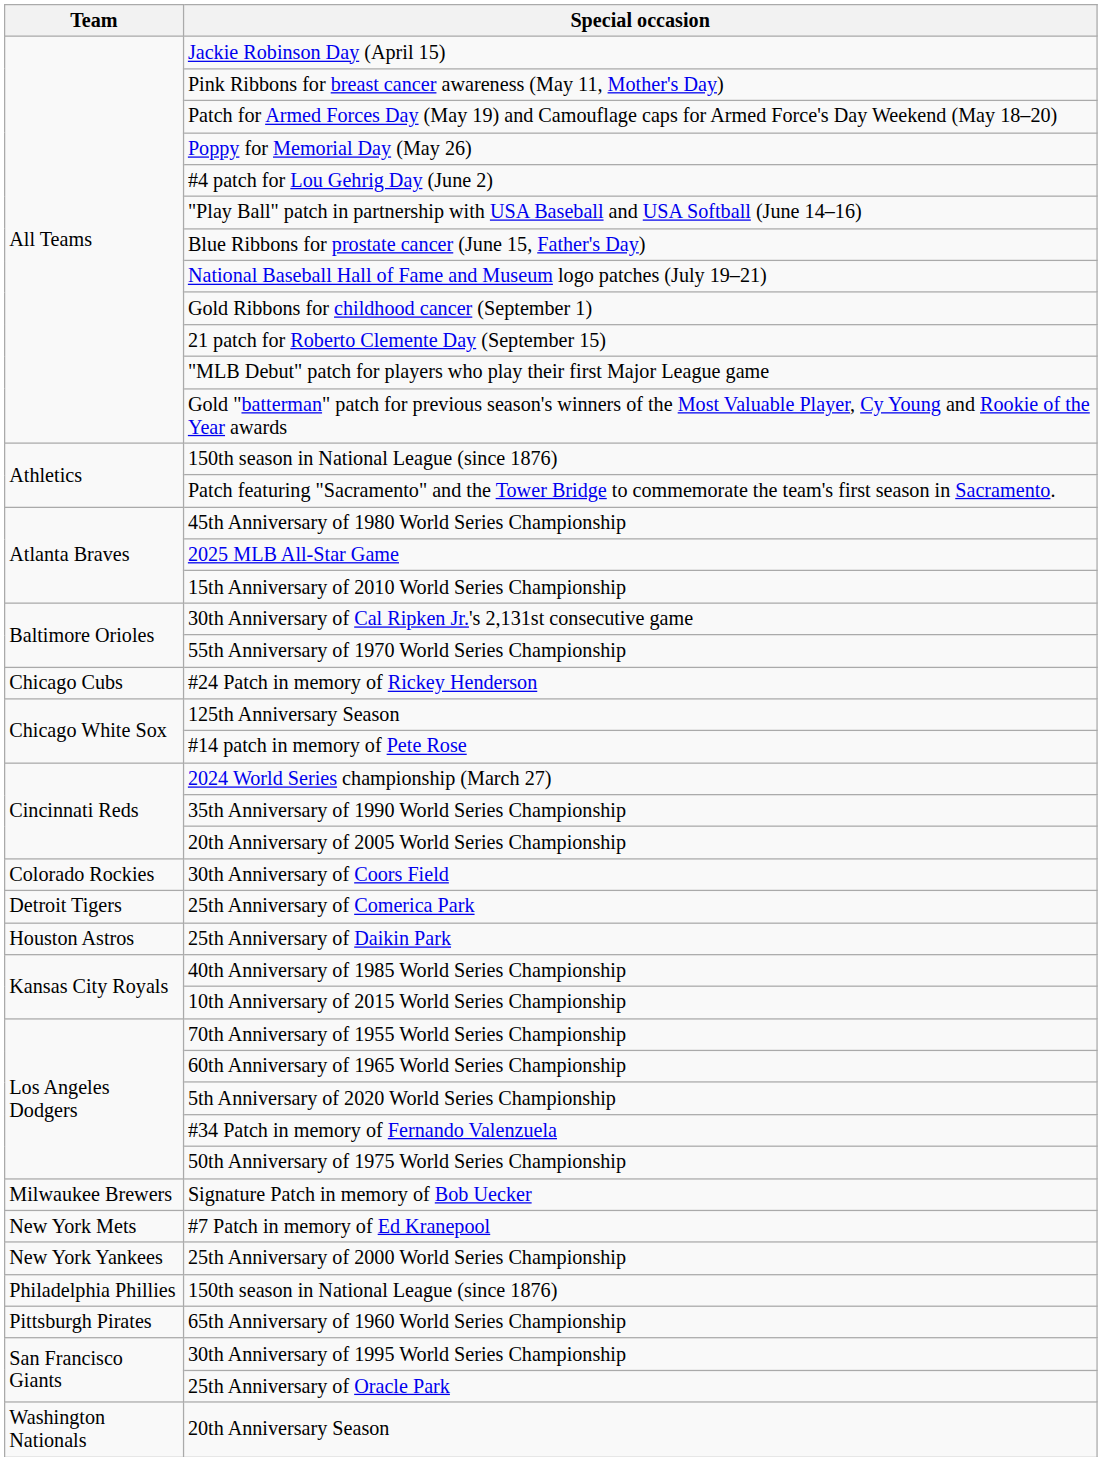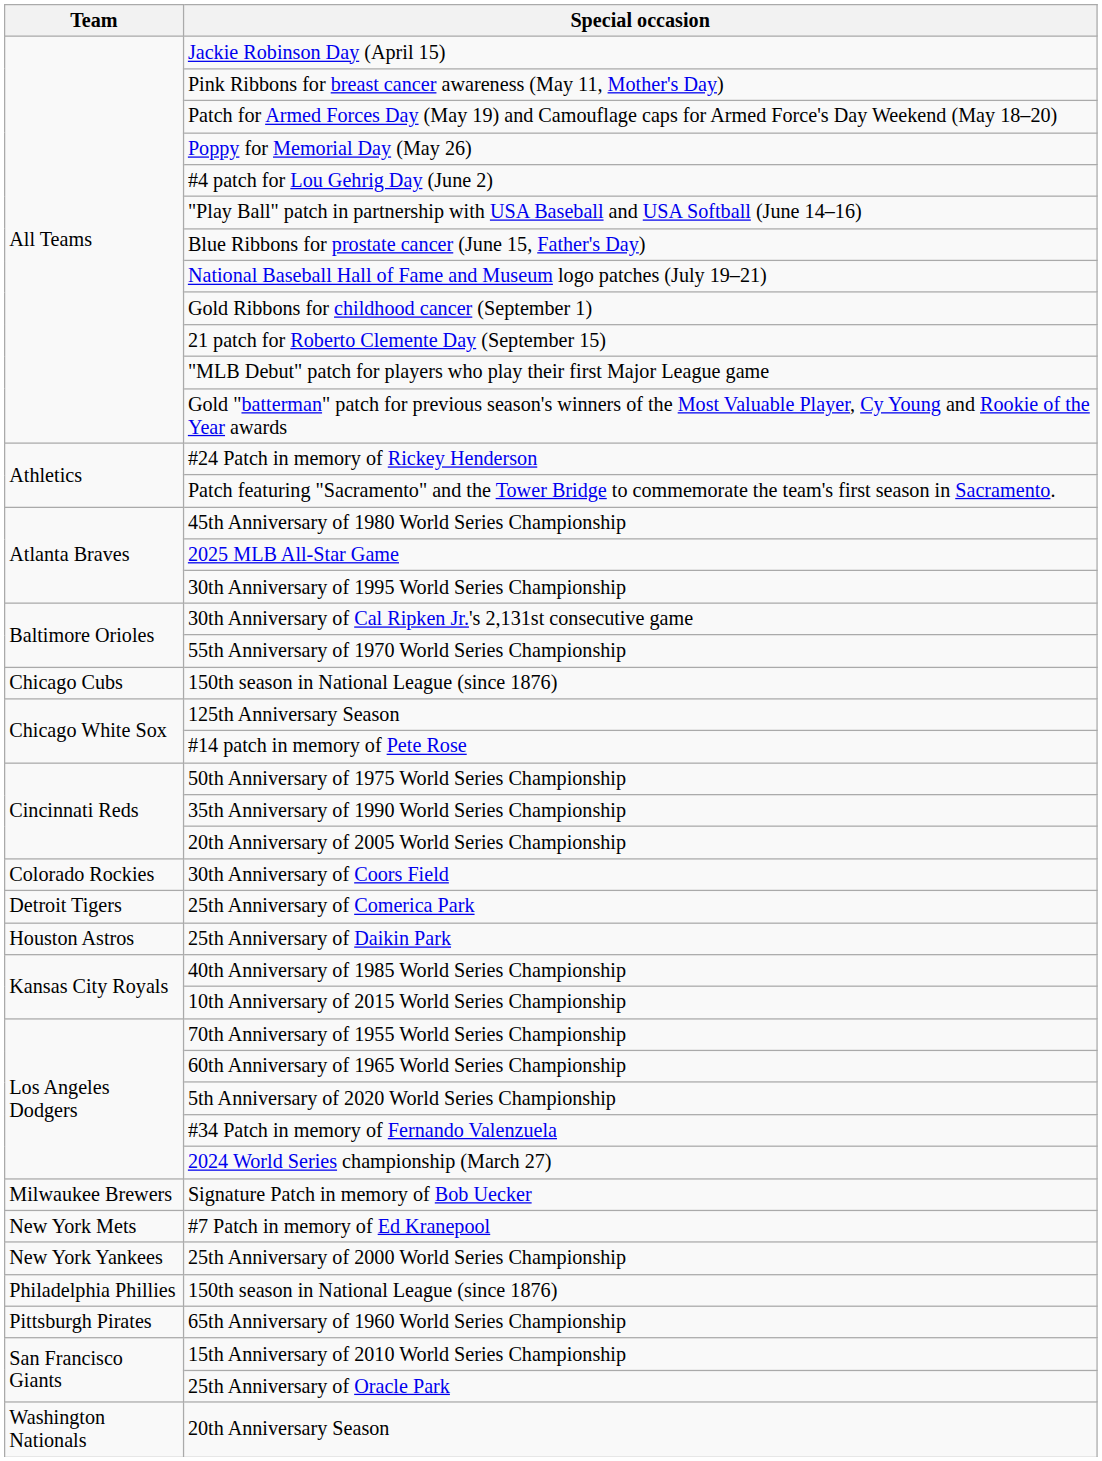(373, 458) 150th season in National League (since 1876) -> (363, 458) #24 Patch in memory of Rickey Henderson
(407, 586) 15th Anniversary of 2010 World Series Championship -> (407, 586) 30th Anniversary of 1995 World Series Championship
(363, 682) #24 Patch in memory of Rickey Henderson -> (373, 682) 150th season in National League (since 1876)
(370, 778) 2024 World Series championship (March 27) -> (407, 778) 50th Anniversary of 1975 World Series Championship
(407, 1162) 50th Anniversary of 1975 World Series Championship -> (370, 1162) 2024 World Series championship (March 27)
(407, 1354) 30th Anniversary of 1995 World Series Championship -> (407, 1354) 15th Anniversary of 2010 World Series Championship
